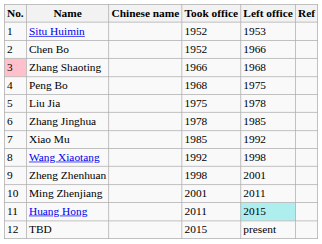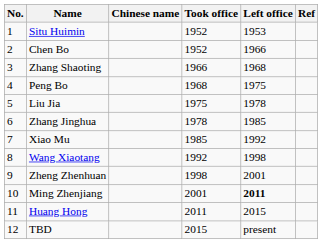(10, 67) pink background -> (10, 67) no background
(254, 193) normal -> (254, 193) bold
(255, 211) paleturquoise background -> (255, 211) no background
